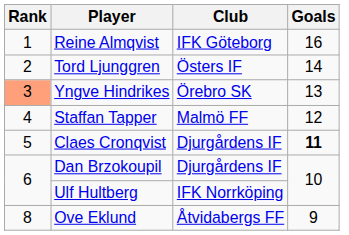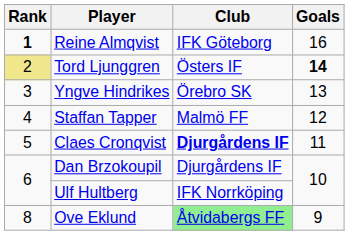(28, 42) normal -> (28, 42) bold
(28, 67) no background -> (28, 67) khaki background
(314, 67) normal -> (318, 67) bold
(28, 92) lightsalmon background -> (28, 92) no background
(229, 142) normal -> (233, 142) bold
(314, 142) bold -> (318, 142) normal
(231, 218) no background -> (231, 218) lightgreen background
